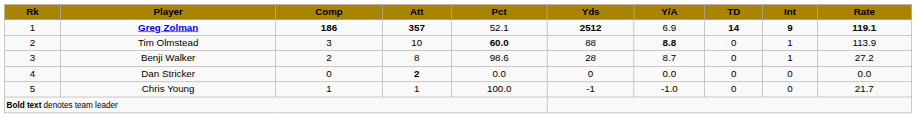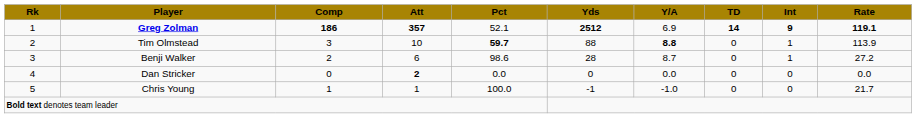(499, 43) 60.0 -> (499, 43) 59.7
(417, 58) 8 -> (417, 58) 6
